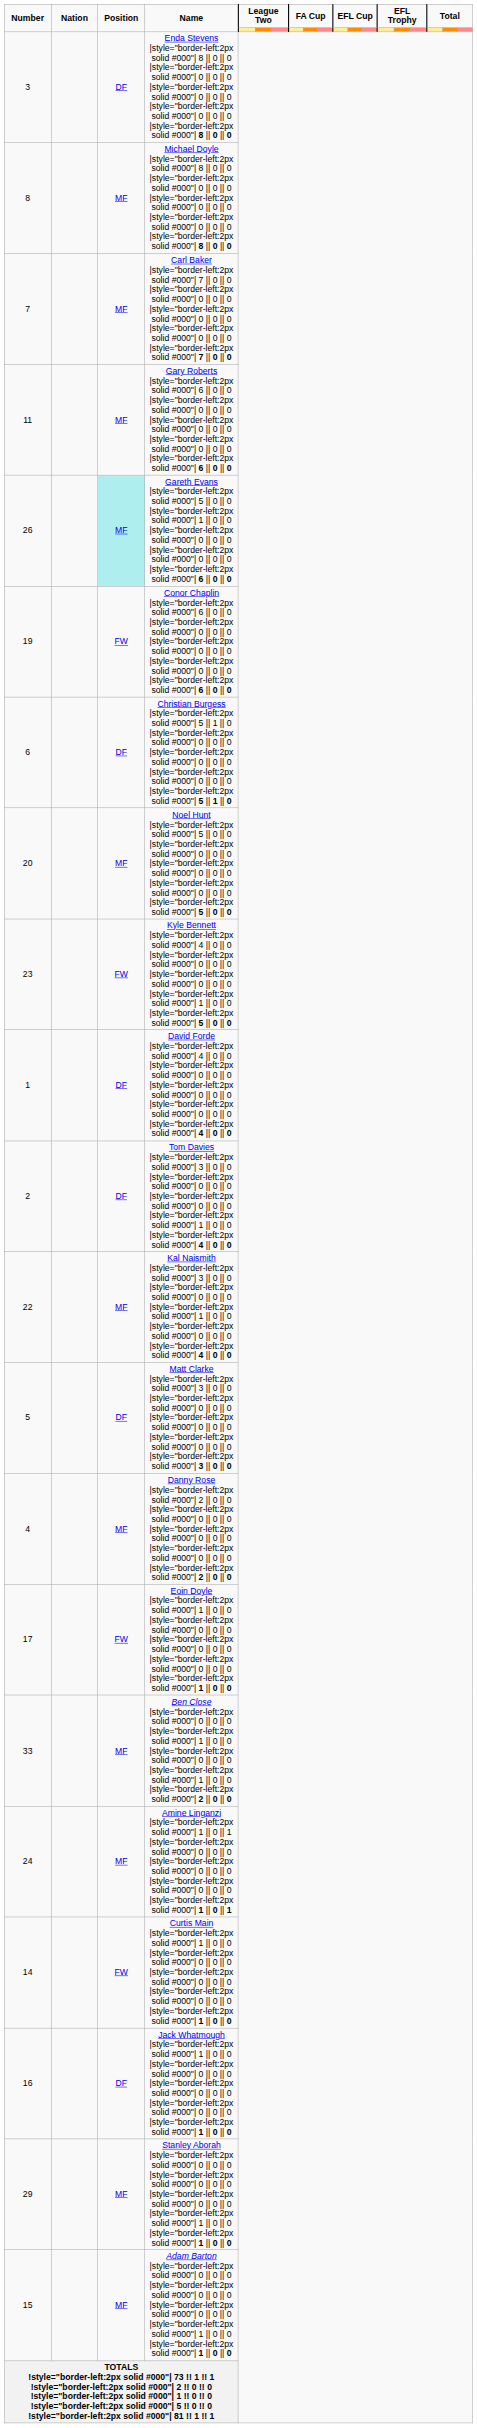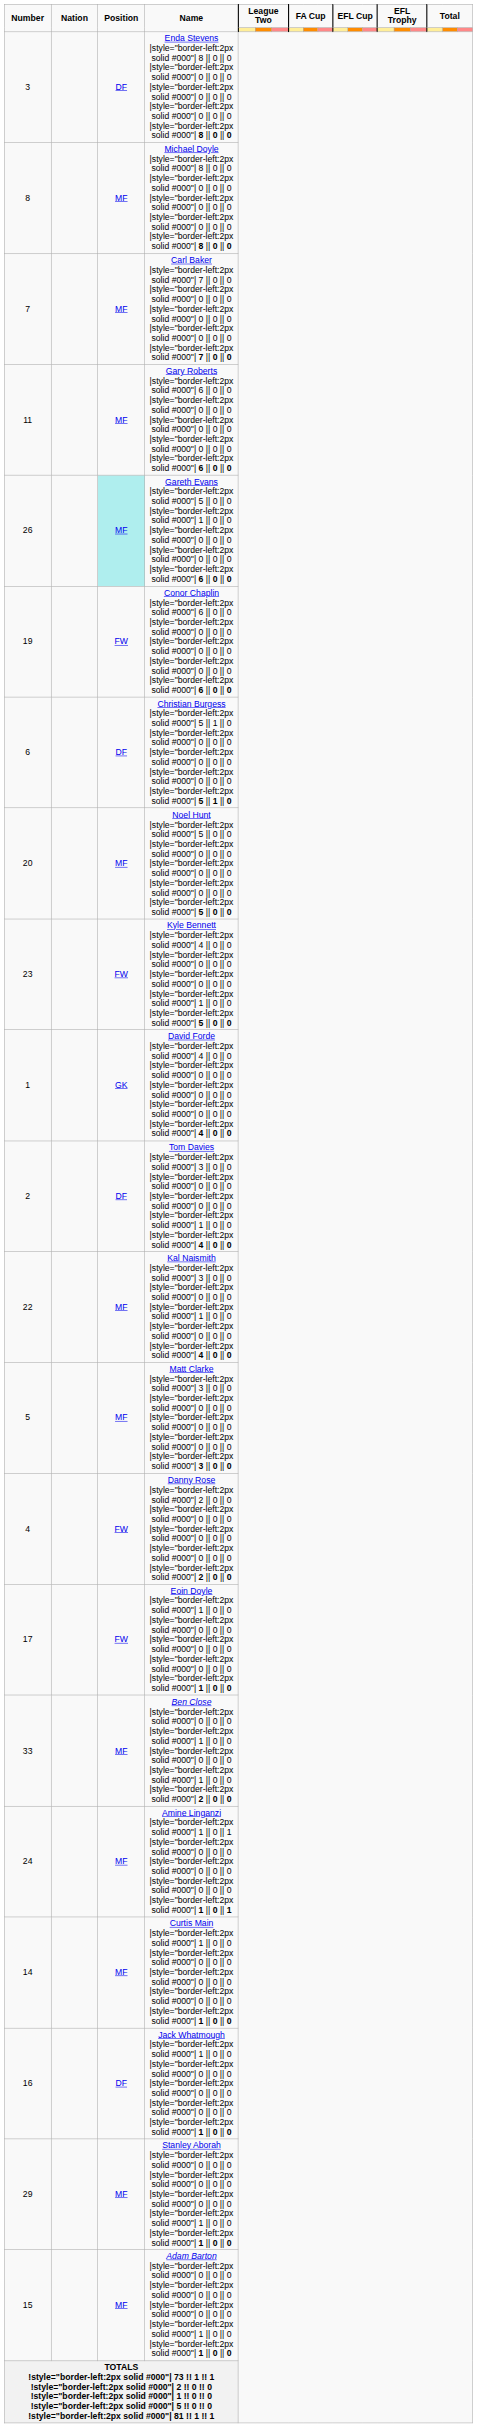(121, 1085) DF -> (121, 1085) GK
(121, 1418) DF -> (121, 1418) MF
(121, 1529) MF -> (121, 1529) FW
(121, 1972) FW -> (121, 1972) MF
